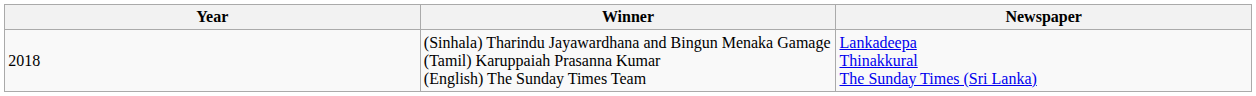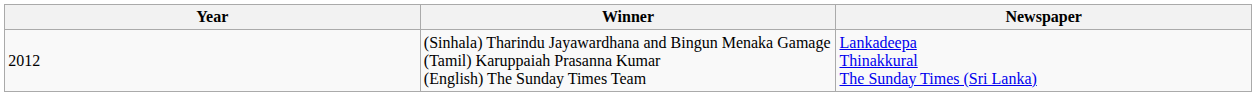(24, 60) 2018 -> (24, 60) 2012
